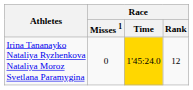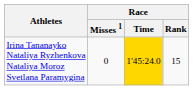(176, 61) 12 -> (176, 61) 15
